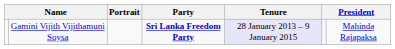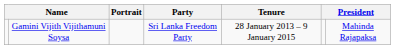(183, 32) bold -> (183, 32) normal
(273, 32) lavender background -> (271, 32) no background
